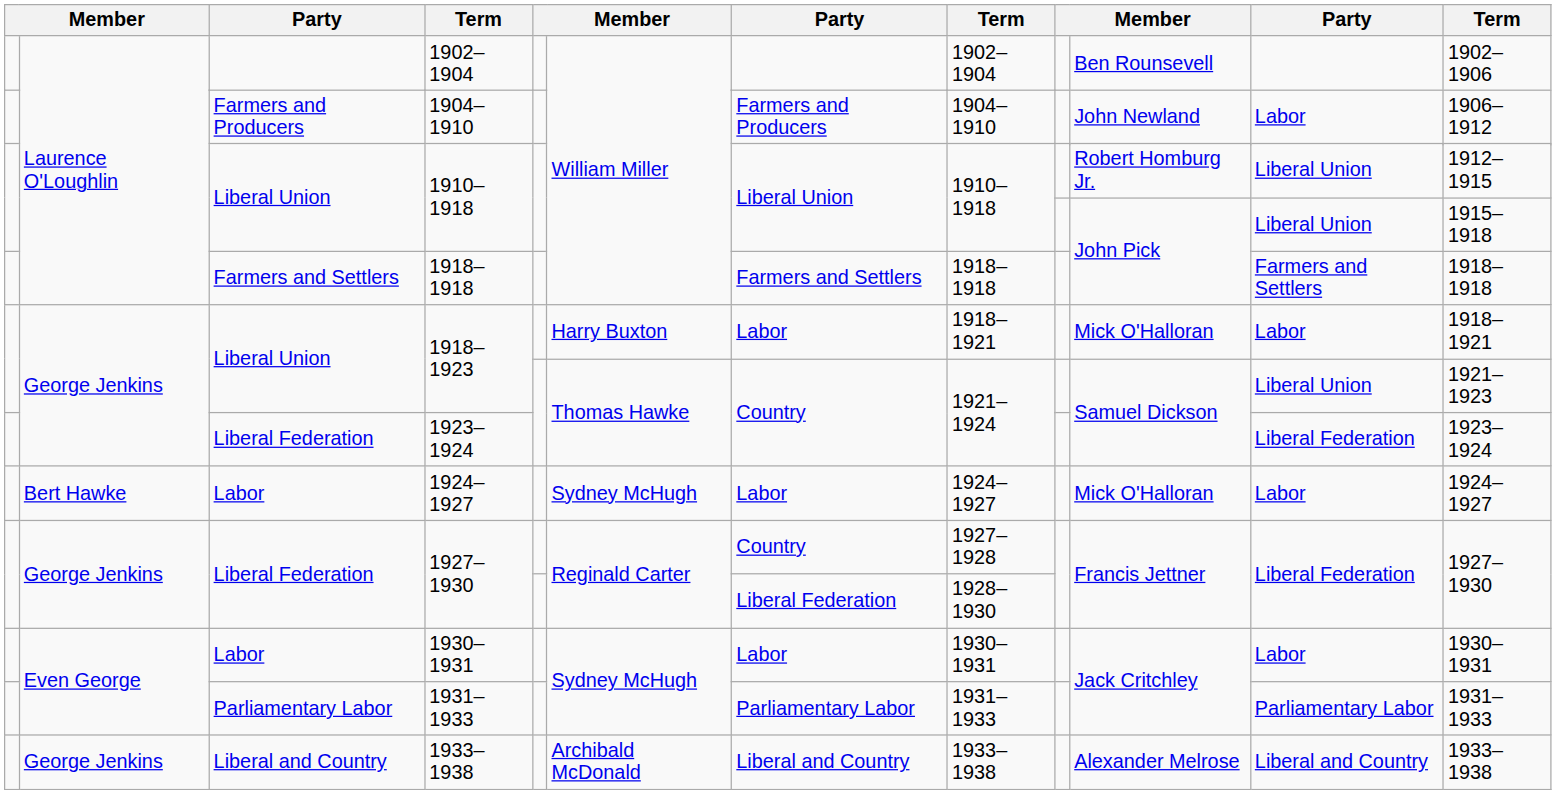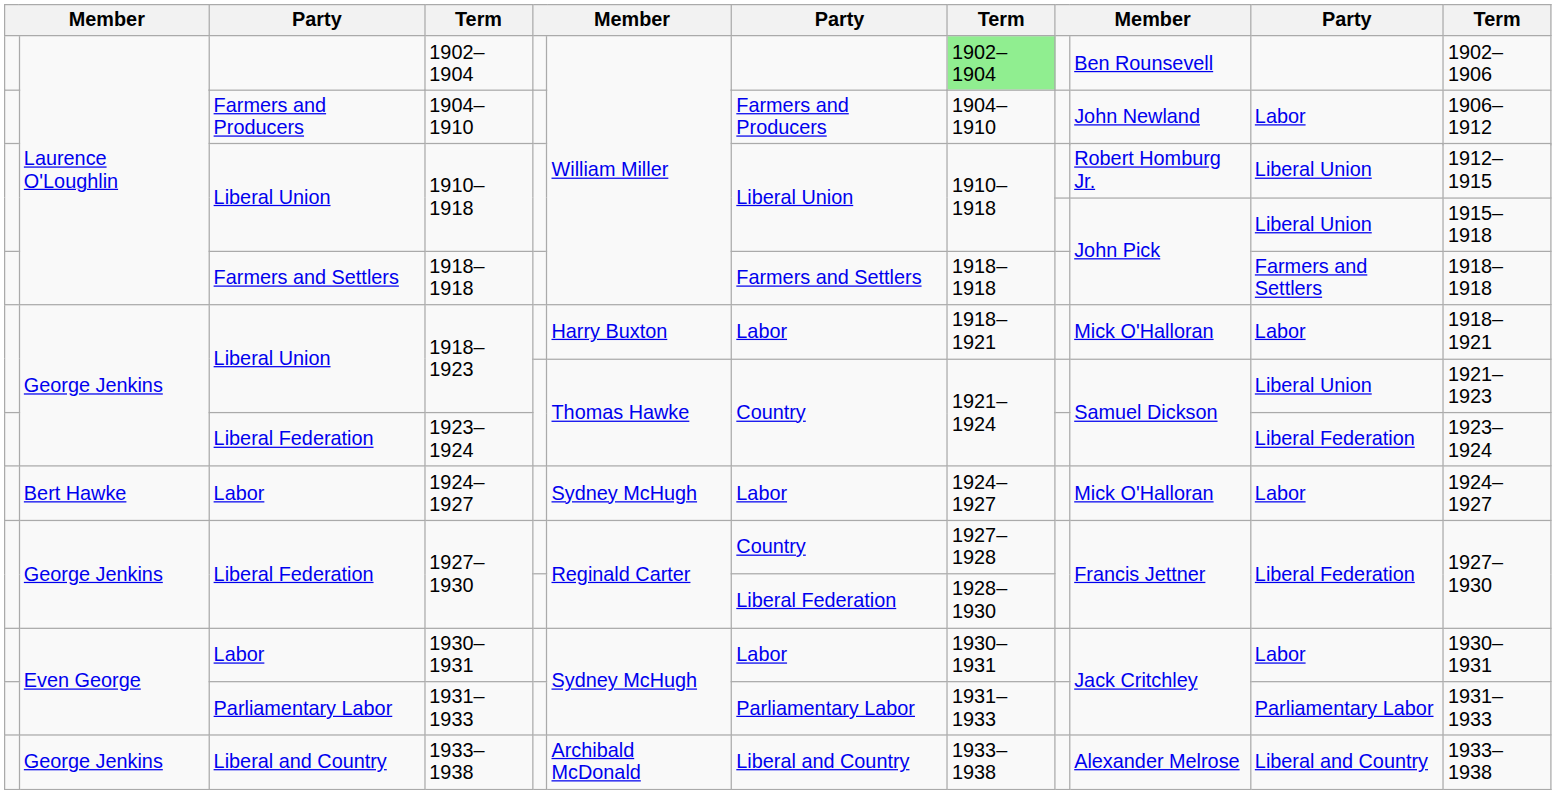(980, 62) no background -> (980, 62) lightgreen background
